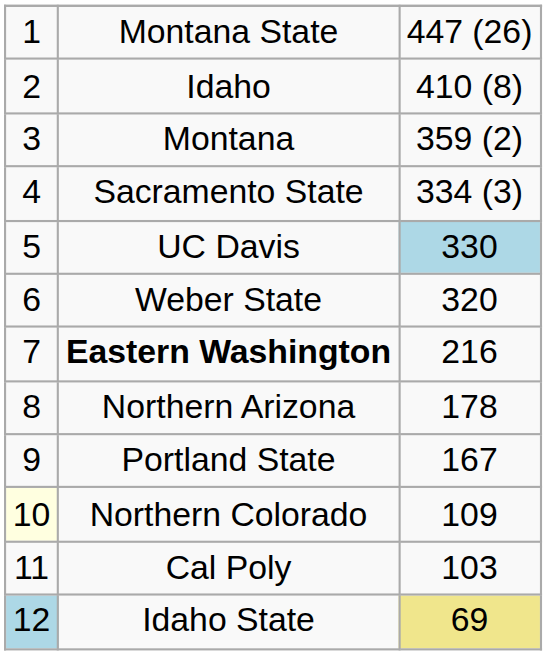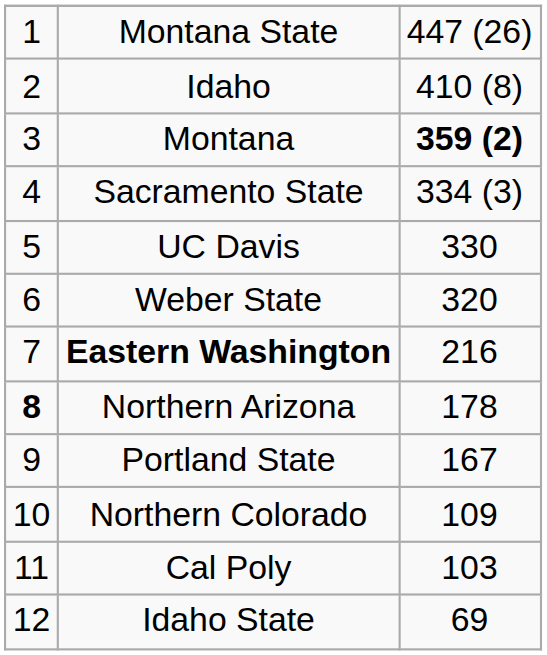(470, 139) normal -> (470, 139) bold
(470, 246) lightblue background -> (470, 246) no background
(32, 406) normal -> (32, 406) bold
(32, 513) lightyellow background -> (32, 513) no background
(32, 620) lightblue background -> (32, 620) no background
(470, 620) khaki background -> (470, 620) no background
